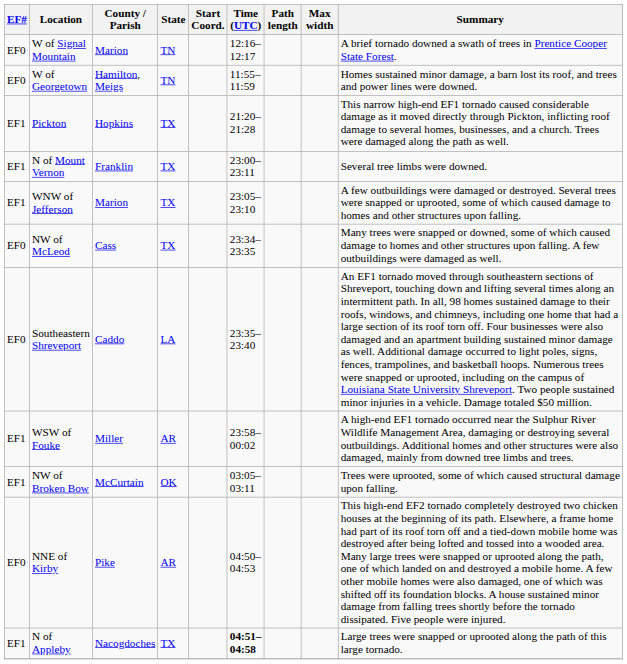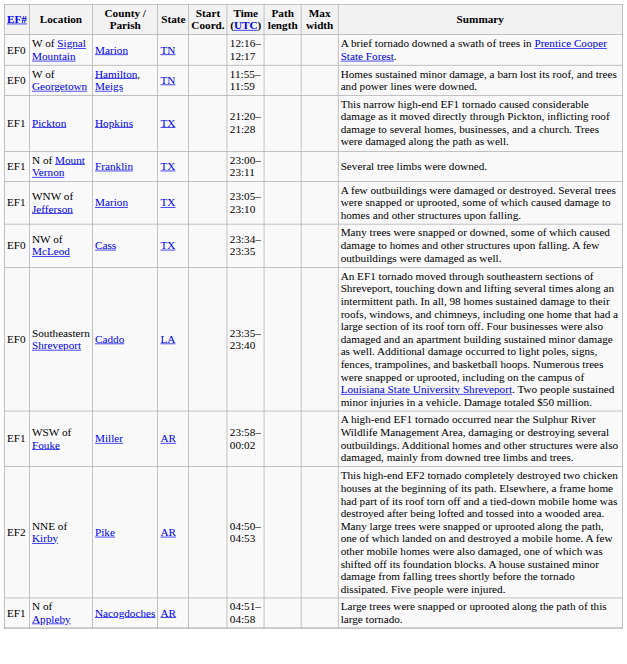- row: (60, 481)
(16, 562) EF0 -> (16, 532) EF2
(168, 643) TX -> (168, 613) AR
(246, 643) bold -> (245, 613) normal
